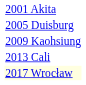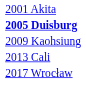(39, 25) normal -> (41, 25) bold
(39, 73) lightyellow background -> (39, 73) no background
